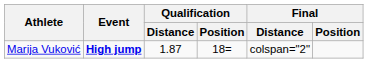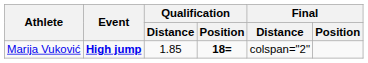(171, 50) 1.87 -> (171, 50) 1.85
(222, 50) normal -> (222, 50) bold
